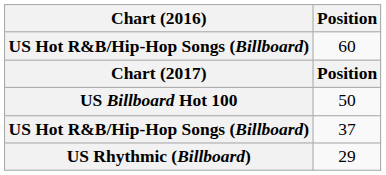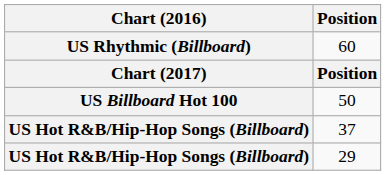(159, 45) US Hot R&B/Hip-Hop Songs (Billboard) -> (159, 45) US Rhythmic (Billboard)
(159, 156) US Rhythmic (Billboard) -> (159, 156) US Hot R&B/Hip-Hop Songs (Billboard)
